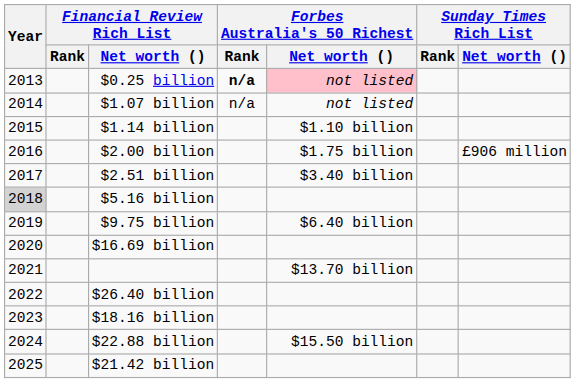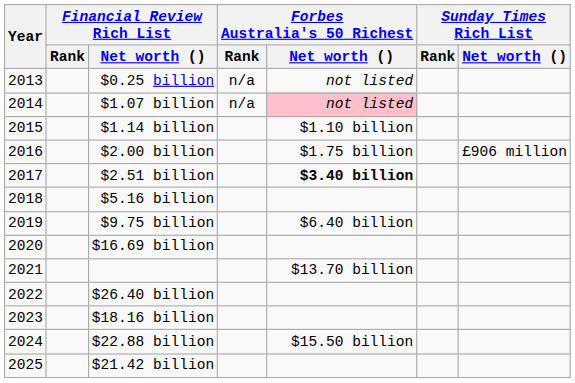(242, 81) bold -> (242, 81) normal
(370, 81) pink background -> (370, 81) no background
(370, 104) no background -> (370, 104) pink background
(357, 176) normal -> (357, 176) bold
(26, 199) lightgrey background -> (26, 199) no background
